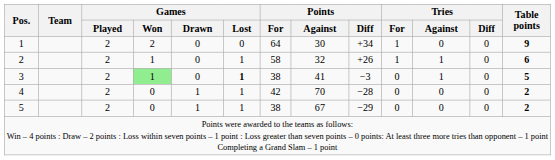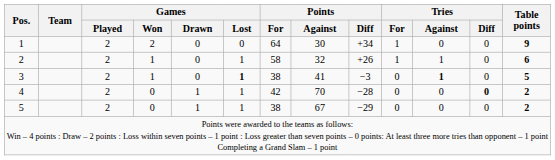(152, 76) lightgreen background -> (152, 76) no background
(441, 76) normal -> (441, 76) bold
(487, 92) normal -> (487, 92) bold
